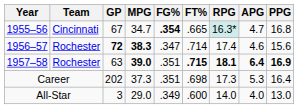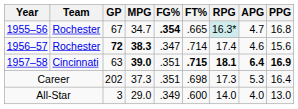(75, 29) Cincinnati -> (76, 29) Rochester
(76, 63) Rochester -> (75, 63) Cincinnati
